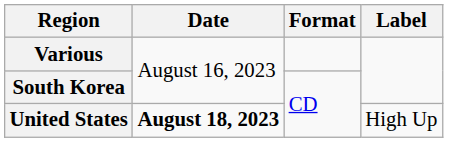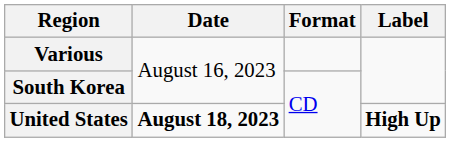(401, 119) normal -> (403, 119) bold
